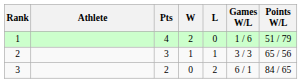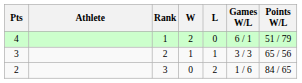columns swapped: (18, 18) <-> (166, 18)
(243, 39) 1 / 6 -> (243, 39) 6 / 1
(243, 70) 6 / 1 -> (243, 70) 1 / 6
